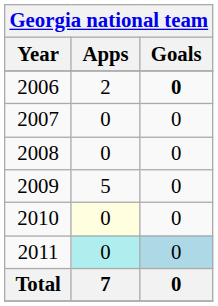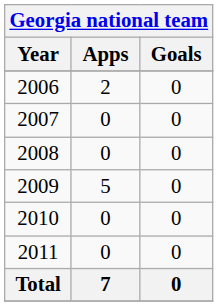(176, 86) bold -> (176, 86) normal
(106, 218) lightyellow background -> (106, 218) no background
(106, 251) paleturquoise background -> (106, 251) no background
(176, 251) lightblue background -> (176, 251) no background
